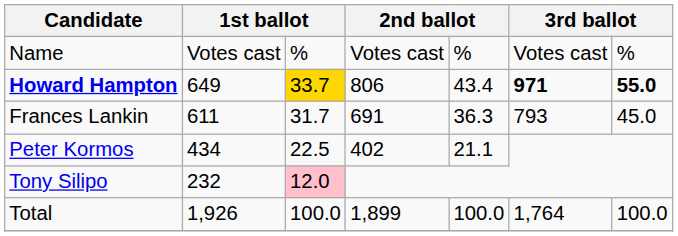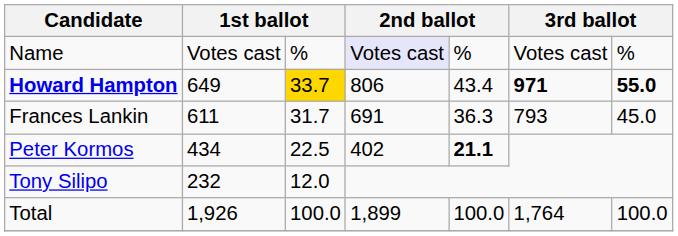(397, 52) no background -> (397, 52) lavender background
(473, 149) normal -> (473, 149) bold
(310, 181) pink background -> (310, 181) no background
